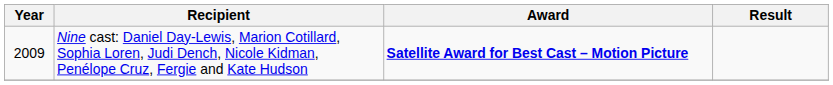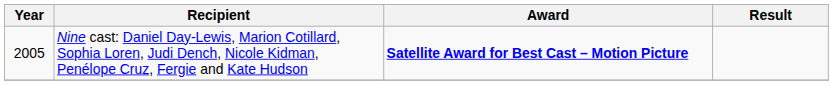(29, 53) 2009 -> (29, 53) 2005
